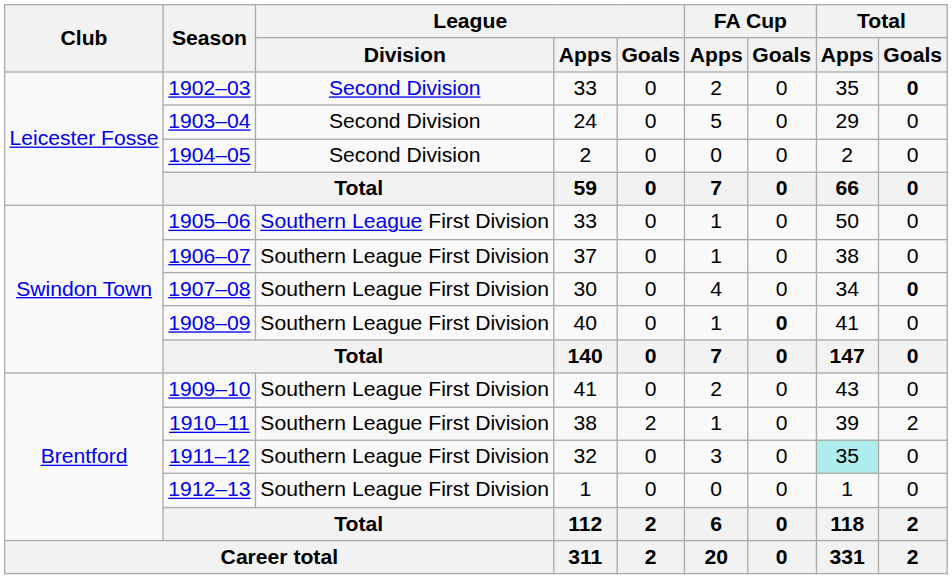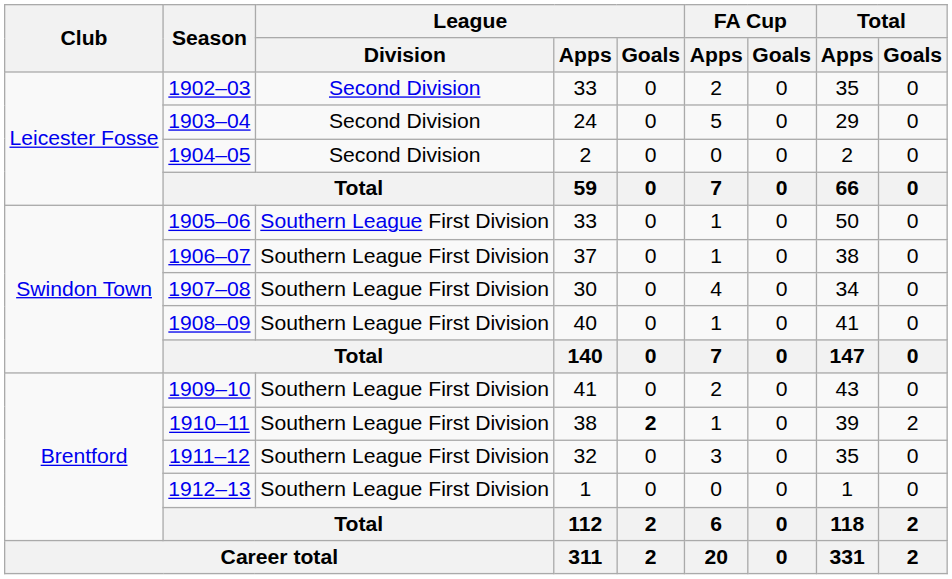(913, 88) bold -> (913, 88) normal
(913, 289) bold -> (913, 289) normal
(782, 322) bold -> (782, 322) normal
(651, 423) normal -> (651, 423) bold
(847, 456) paleturquoise background -> (847, 456) no background
